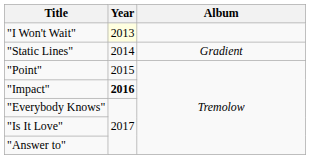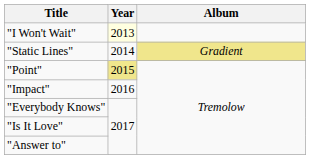(221, 51) no background -> (221, 51) khaki background
(123, 70) no background -> (123, 70) khaki background
(123, 88) bold -> (123, 88) normal
